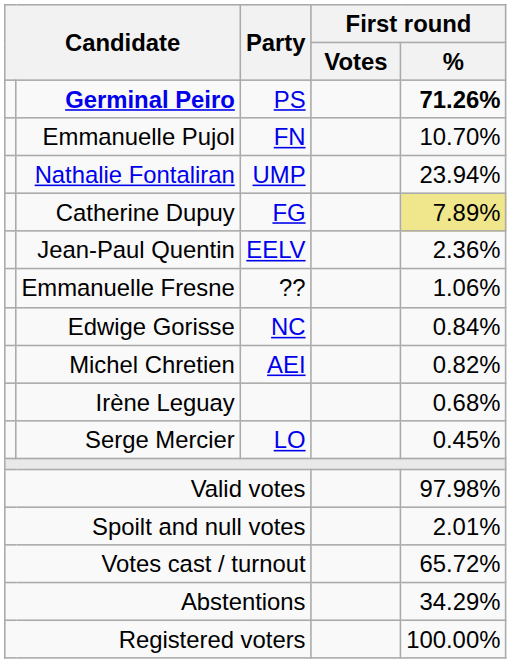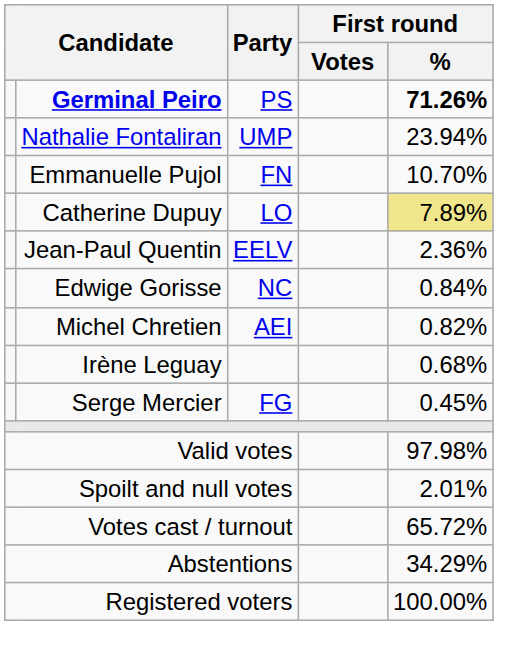rows swapped: (135, 175) <-> (139, 137)
(289, 213) FG -> (276, 213) LO
- row: (128, 288)
(290, 439) LO -> (276, 402) FG
